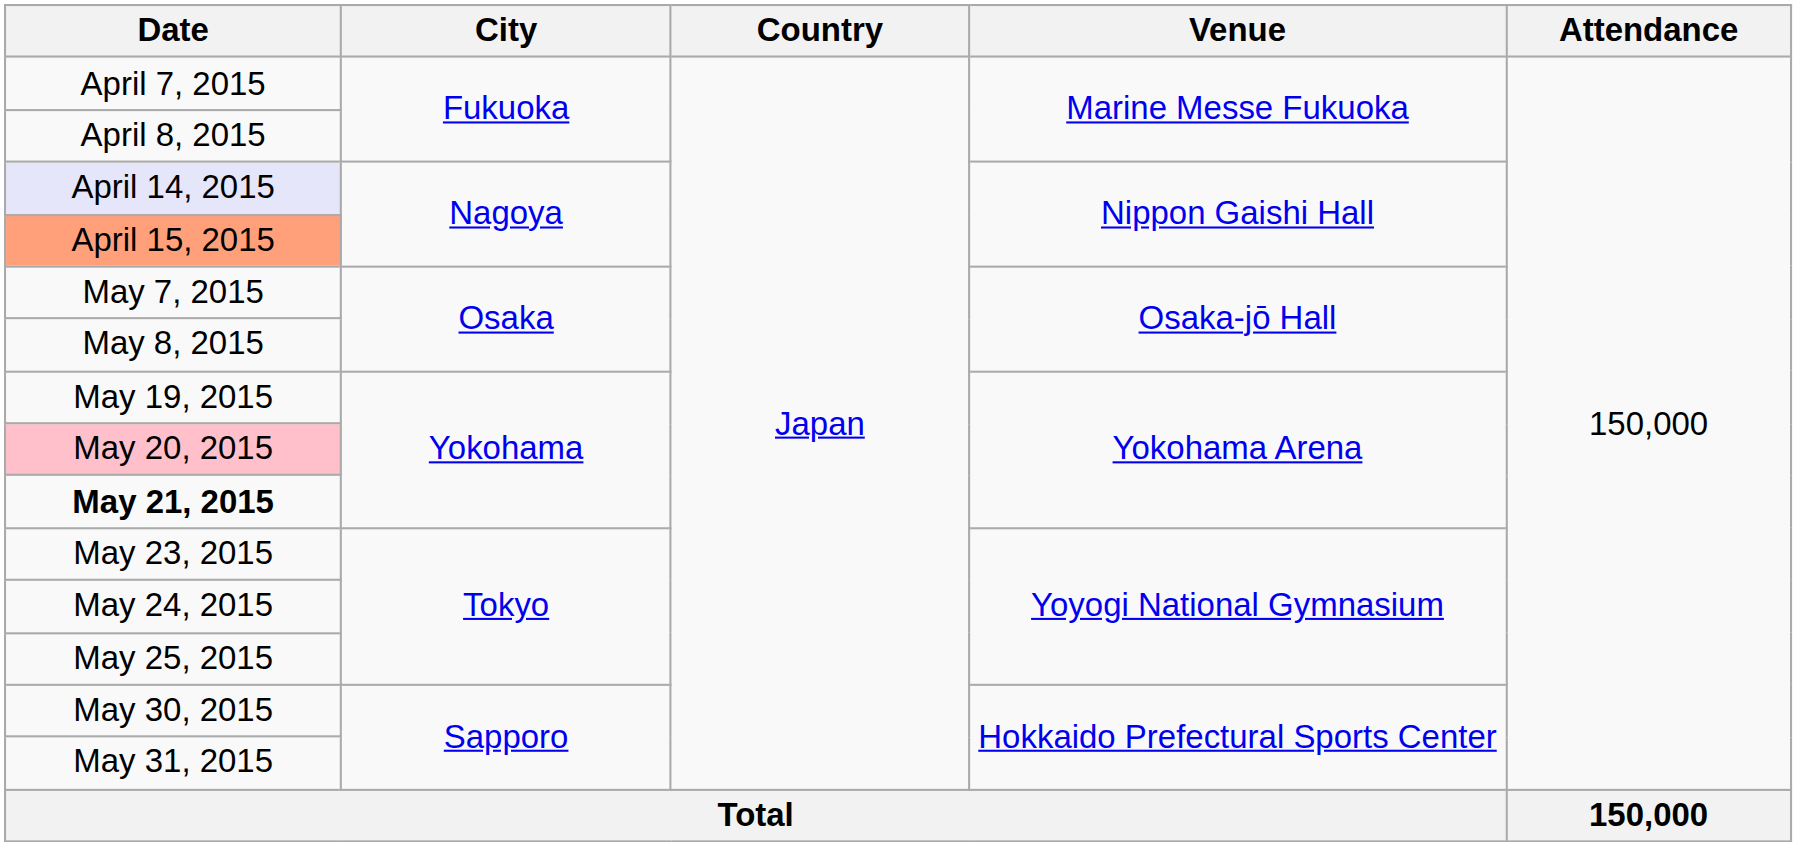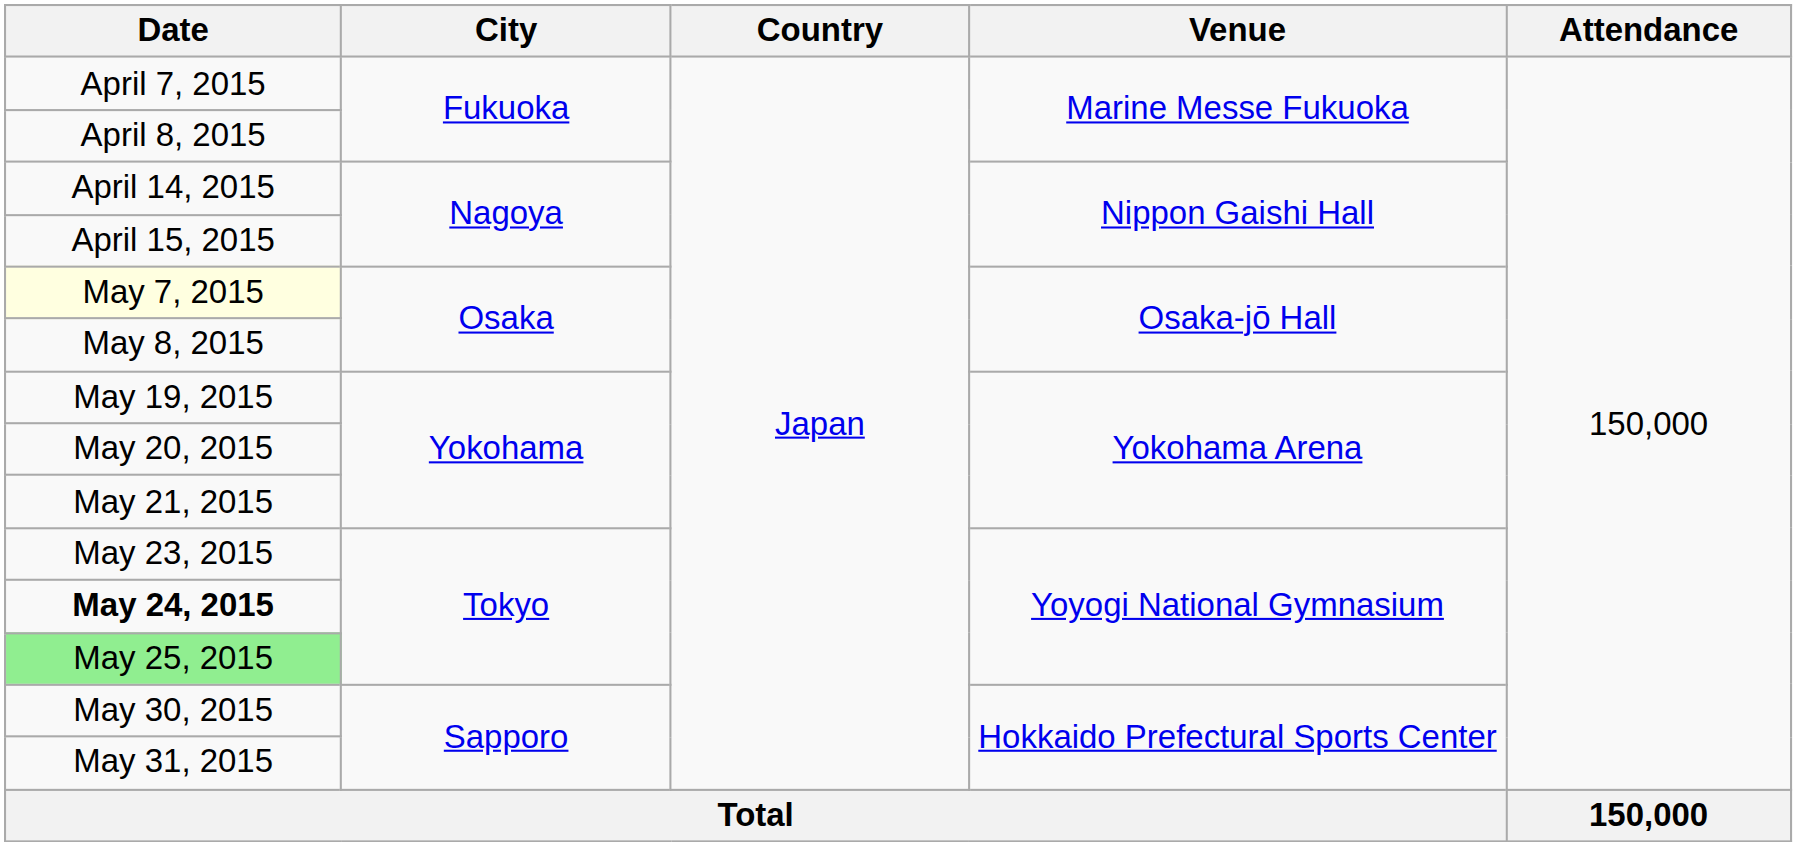(173, 187) lavender background -> (173, 187) no background
(173, 239) lightsalmon background -> (173, 239) no background
(173, 291) no background -> (173, 291) lightyellow background
(173, 448) pink background -> (173, 448) no background
(173, 501) bold -> (173, 501) normal
(173, 605) normal -> (173, 605) bold
(173, 657) no background -> (173, 657) lightgreen background
